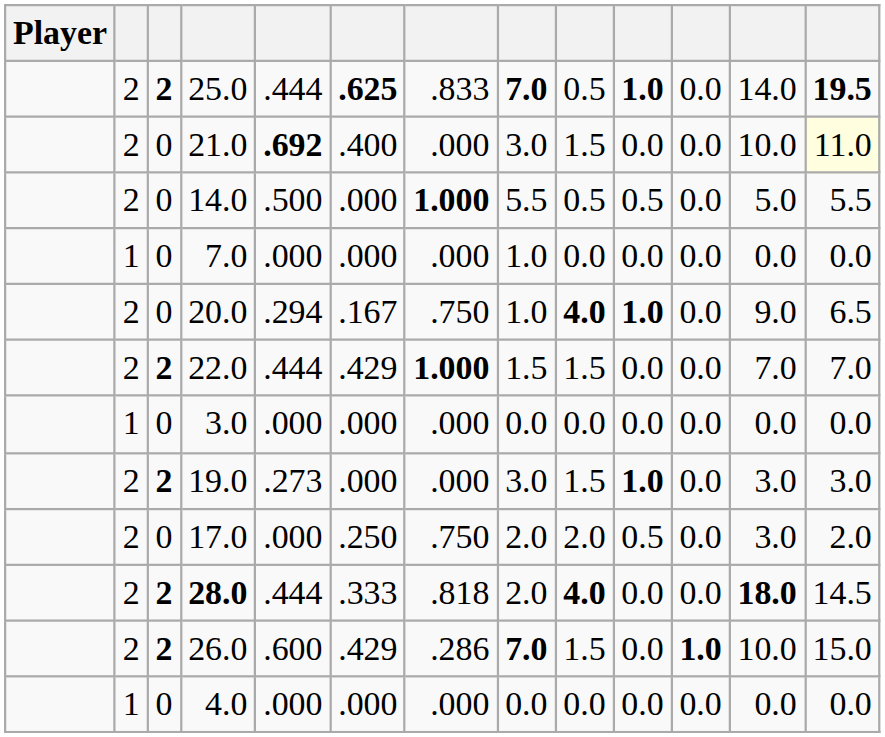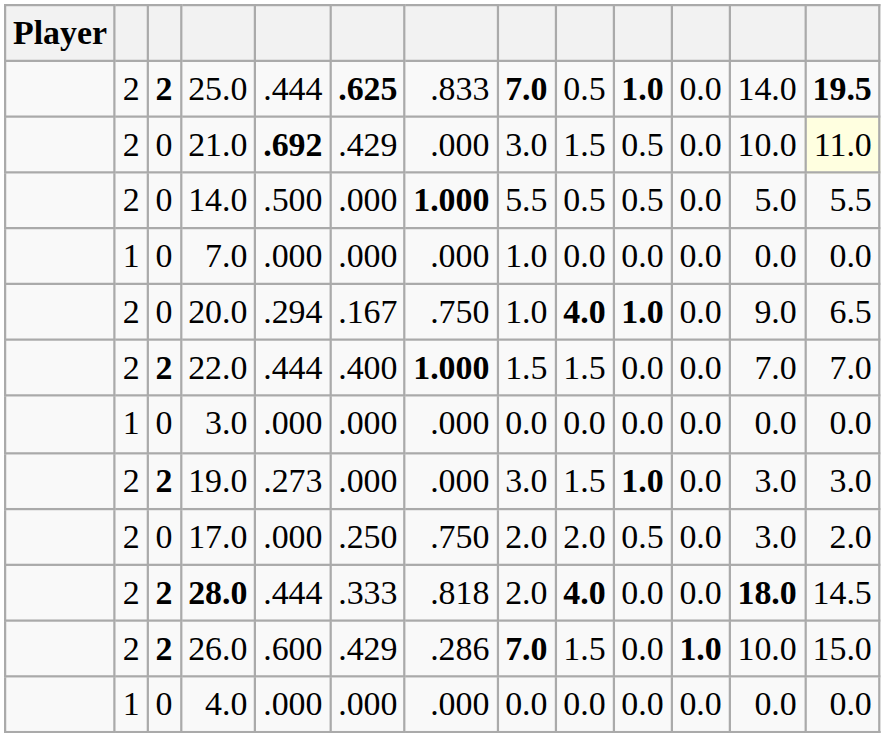(368, 144) .400 -> (368, 144) .429
(642, 144) 0.0 -> (642, 144) 0.5
(368, 367) .429 -> (368, 367) .400
